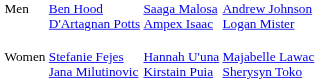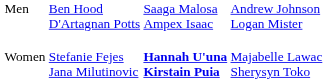(181, 64) normal -> (185, 64) bold
